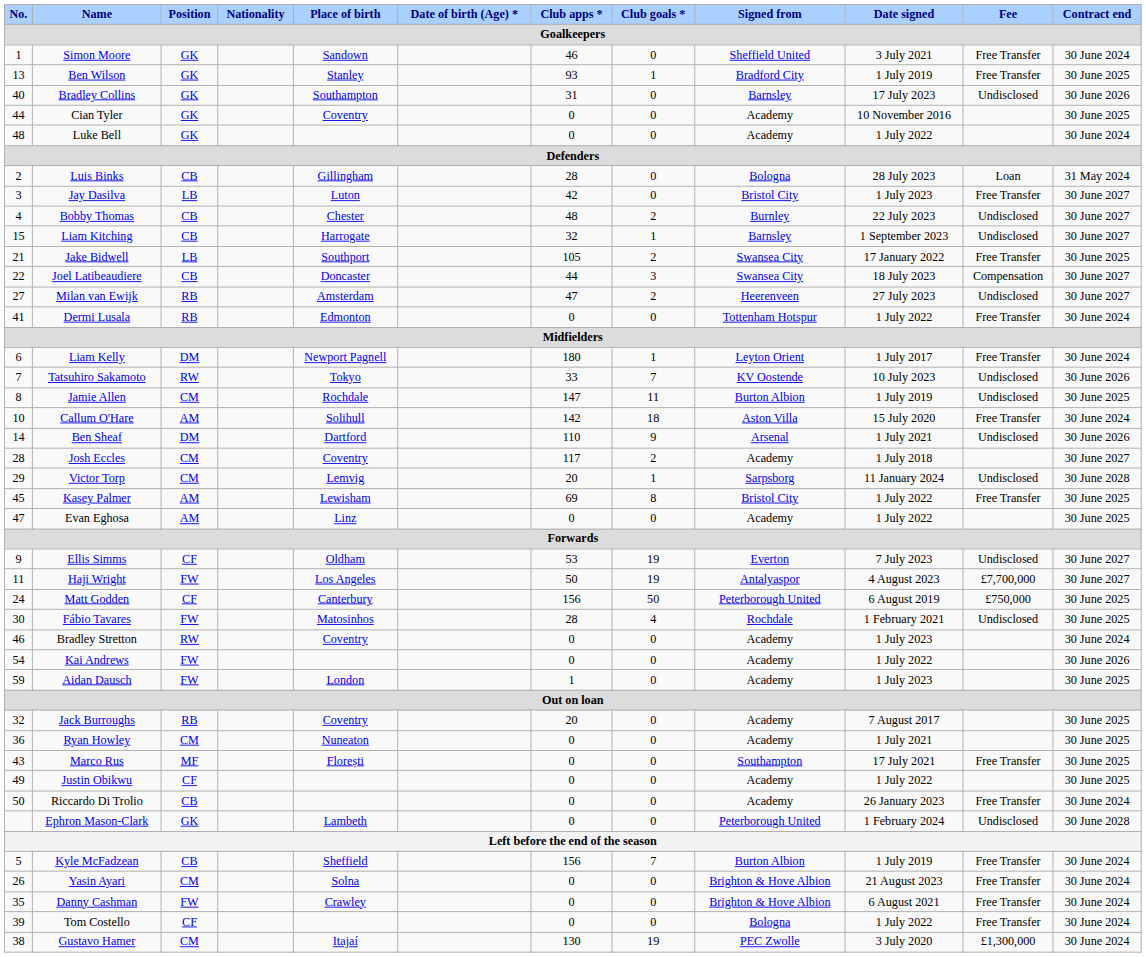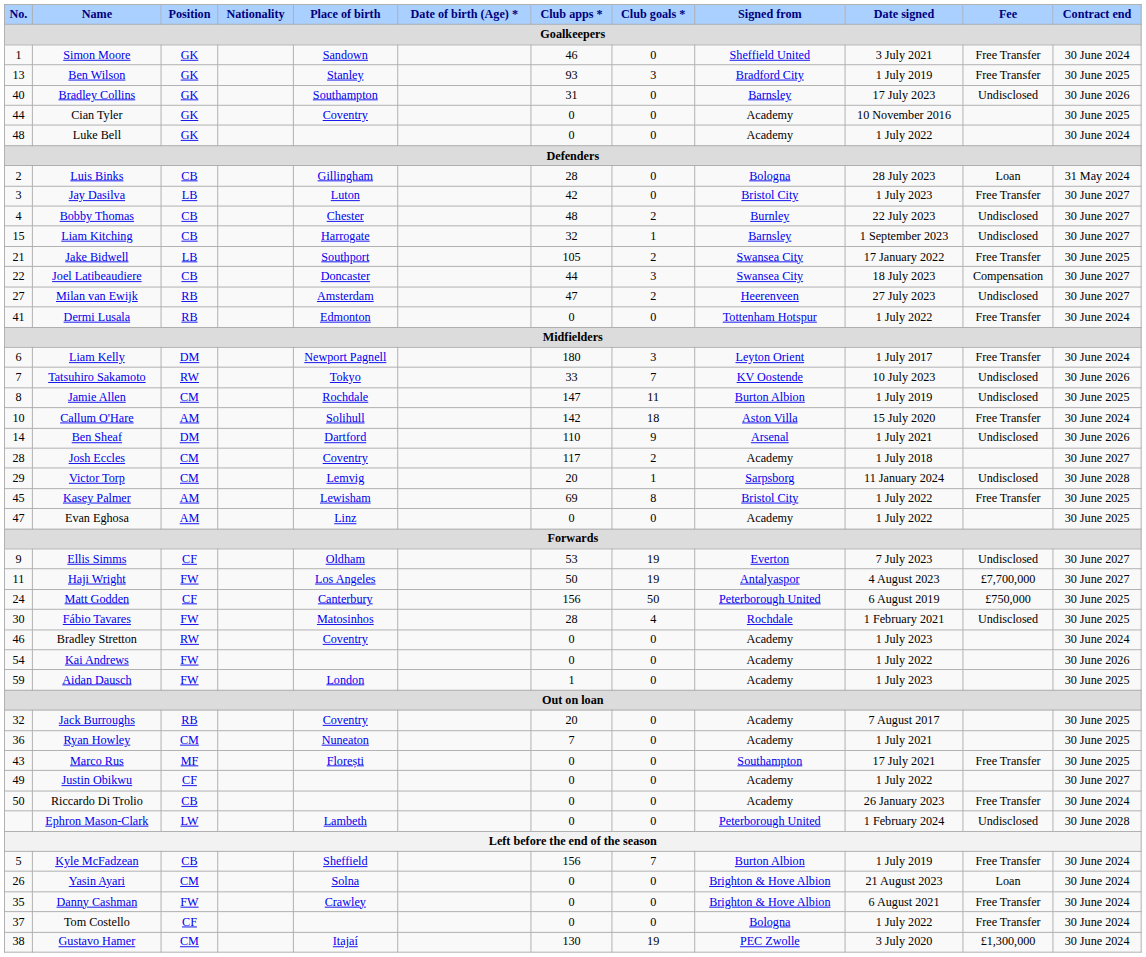(653, 74) 1 -> (653, 74) 3
(653, 356) 1 -> (653, 356) 3
(572, 740) 0 -> (572, 740) 7
(1097, 780) 30 June 2025 -> (1097, 780) 30 June 2027
(189, 820) GK -> (189, 820) LW
(1008, 881) Free Transfer -> (1008, 881) Loan
(18, 921) 39 -> (18, 921) 37
